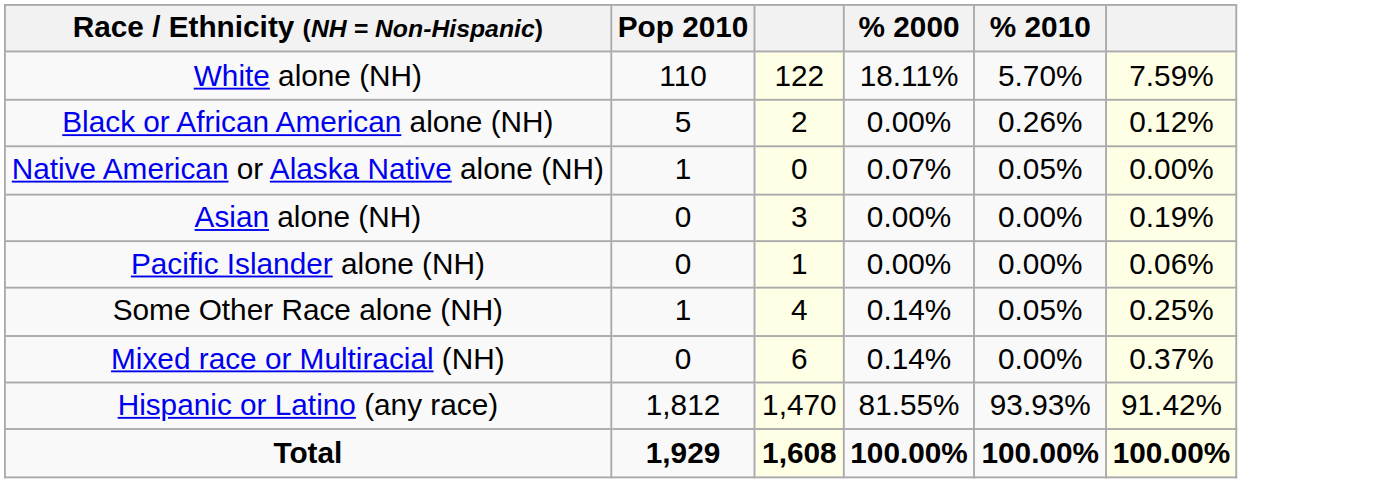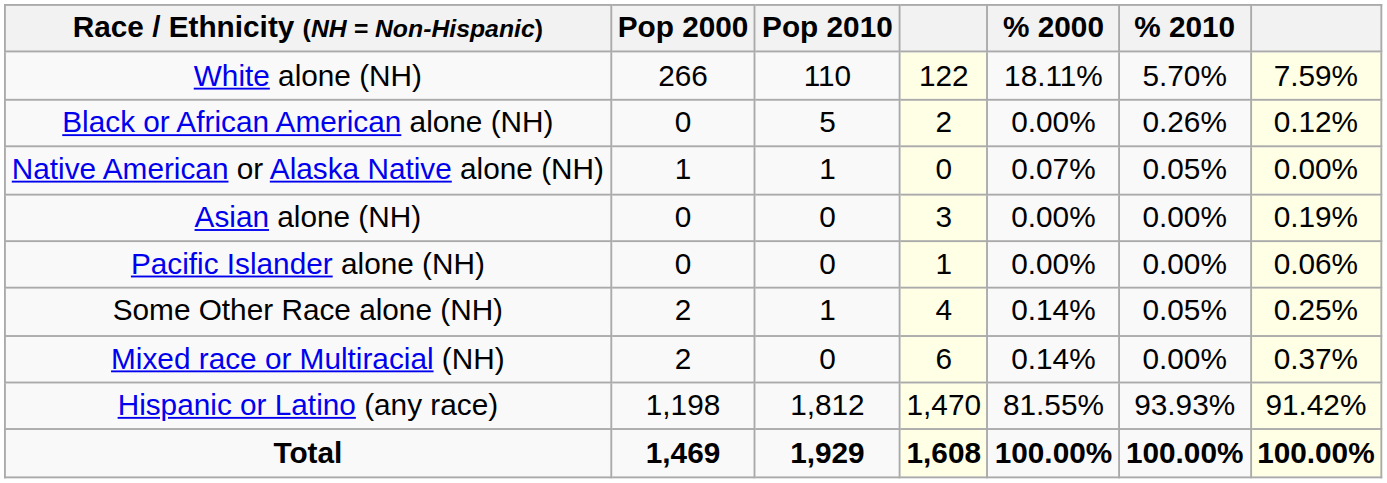+ column: (683, 28)
